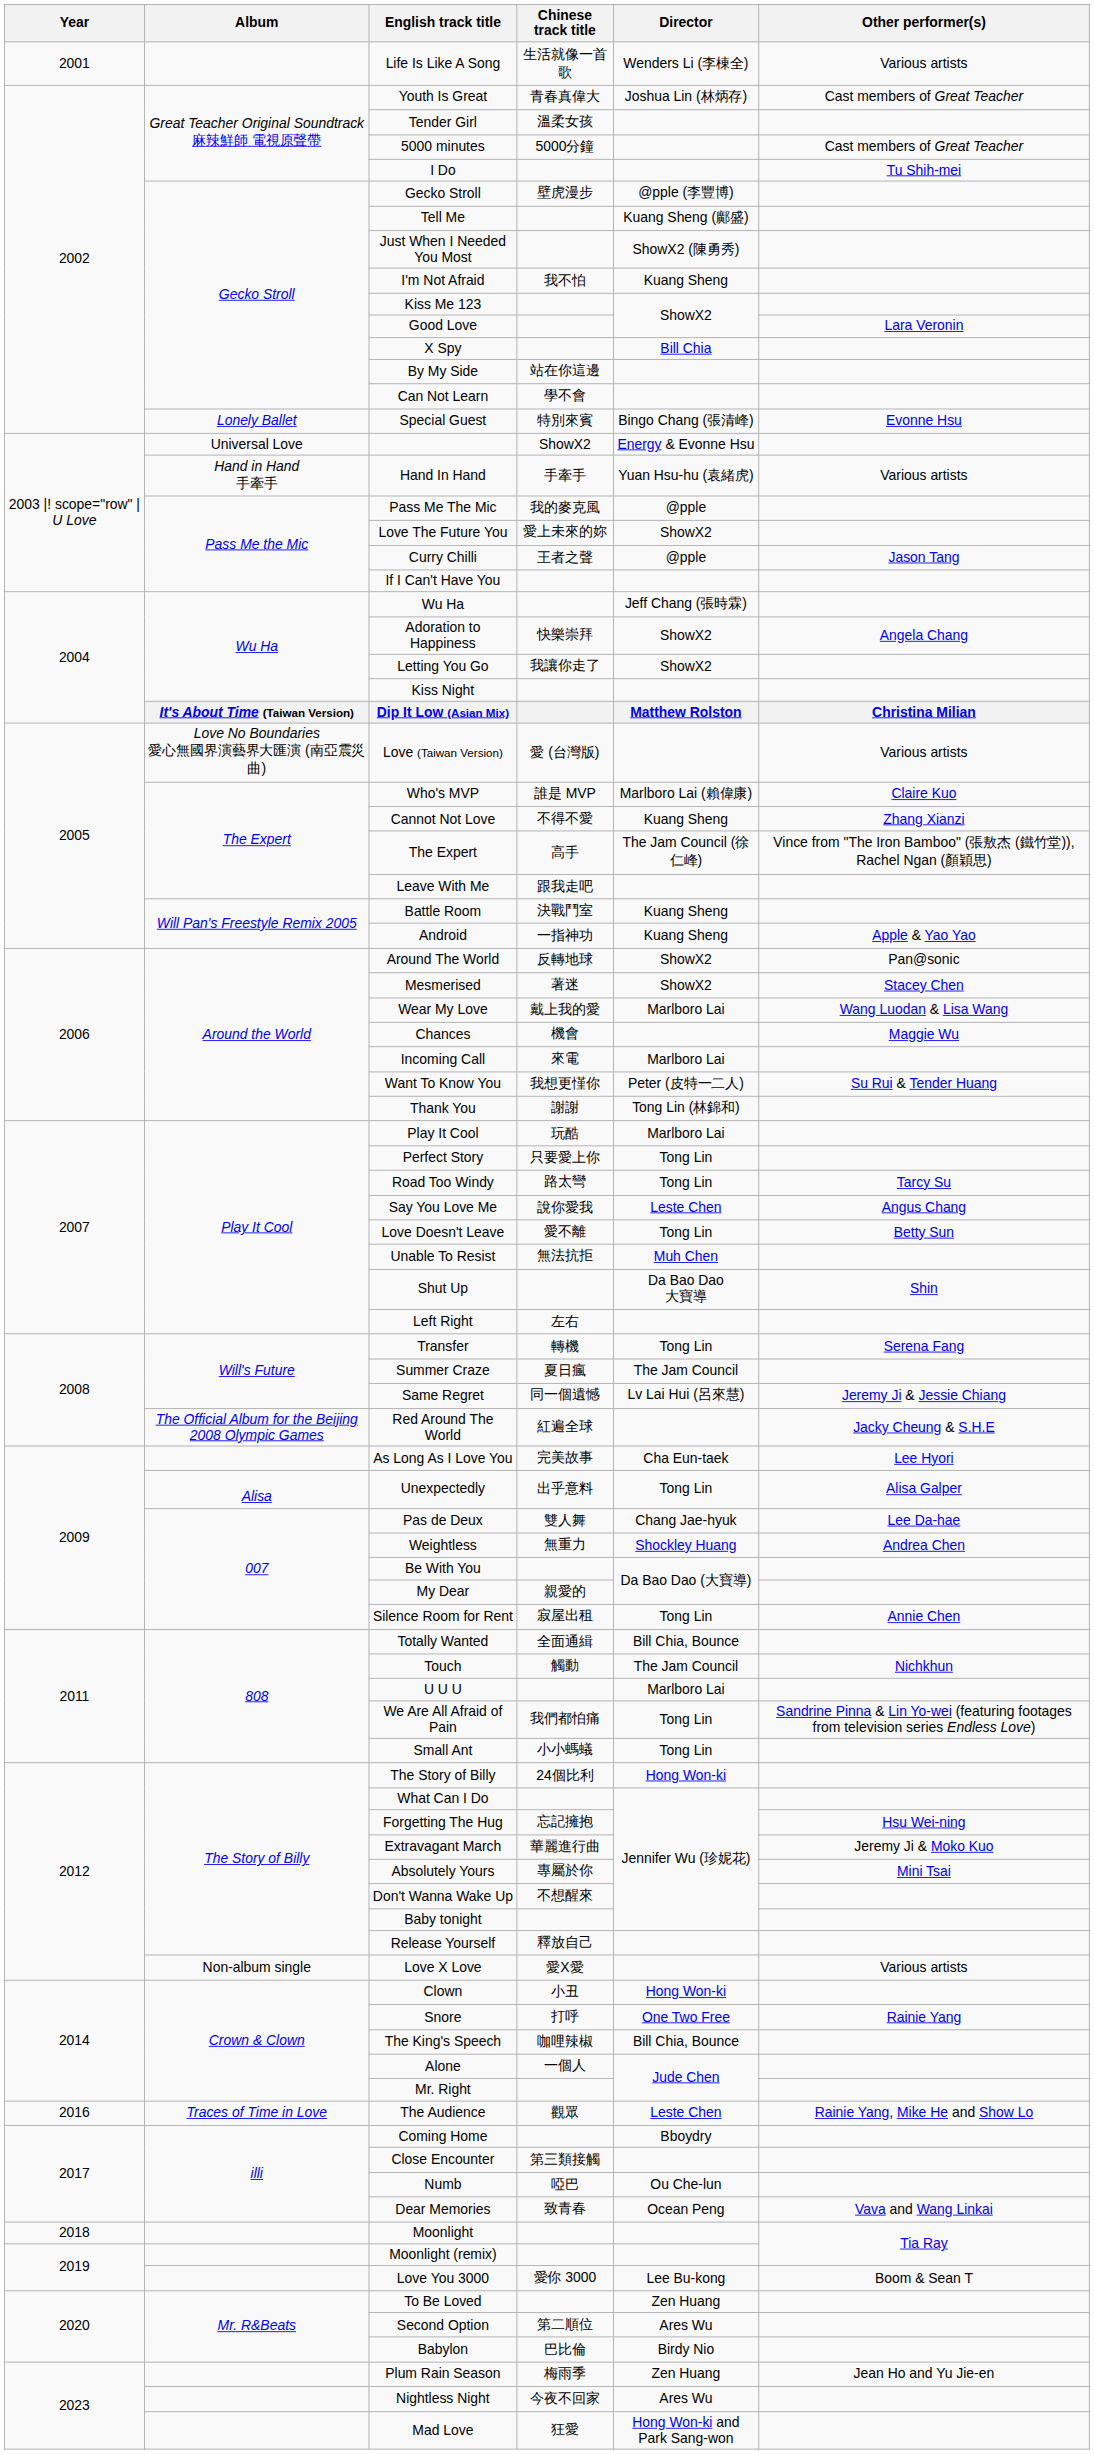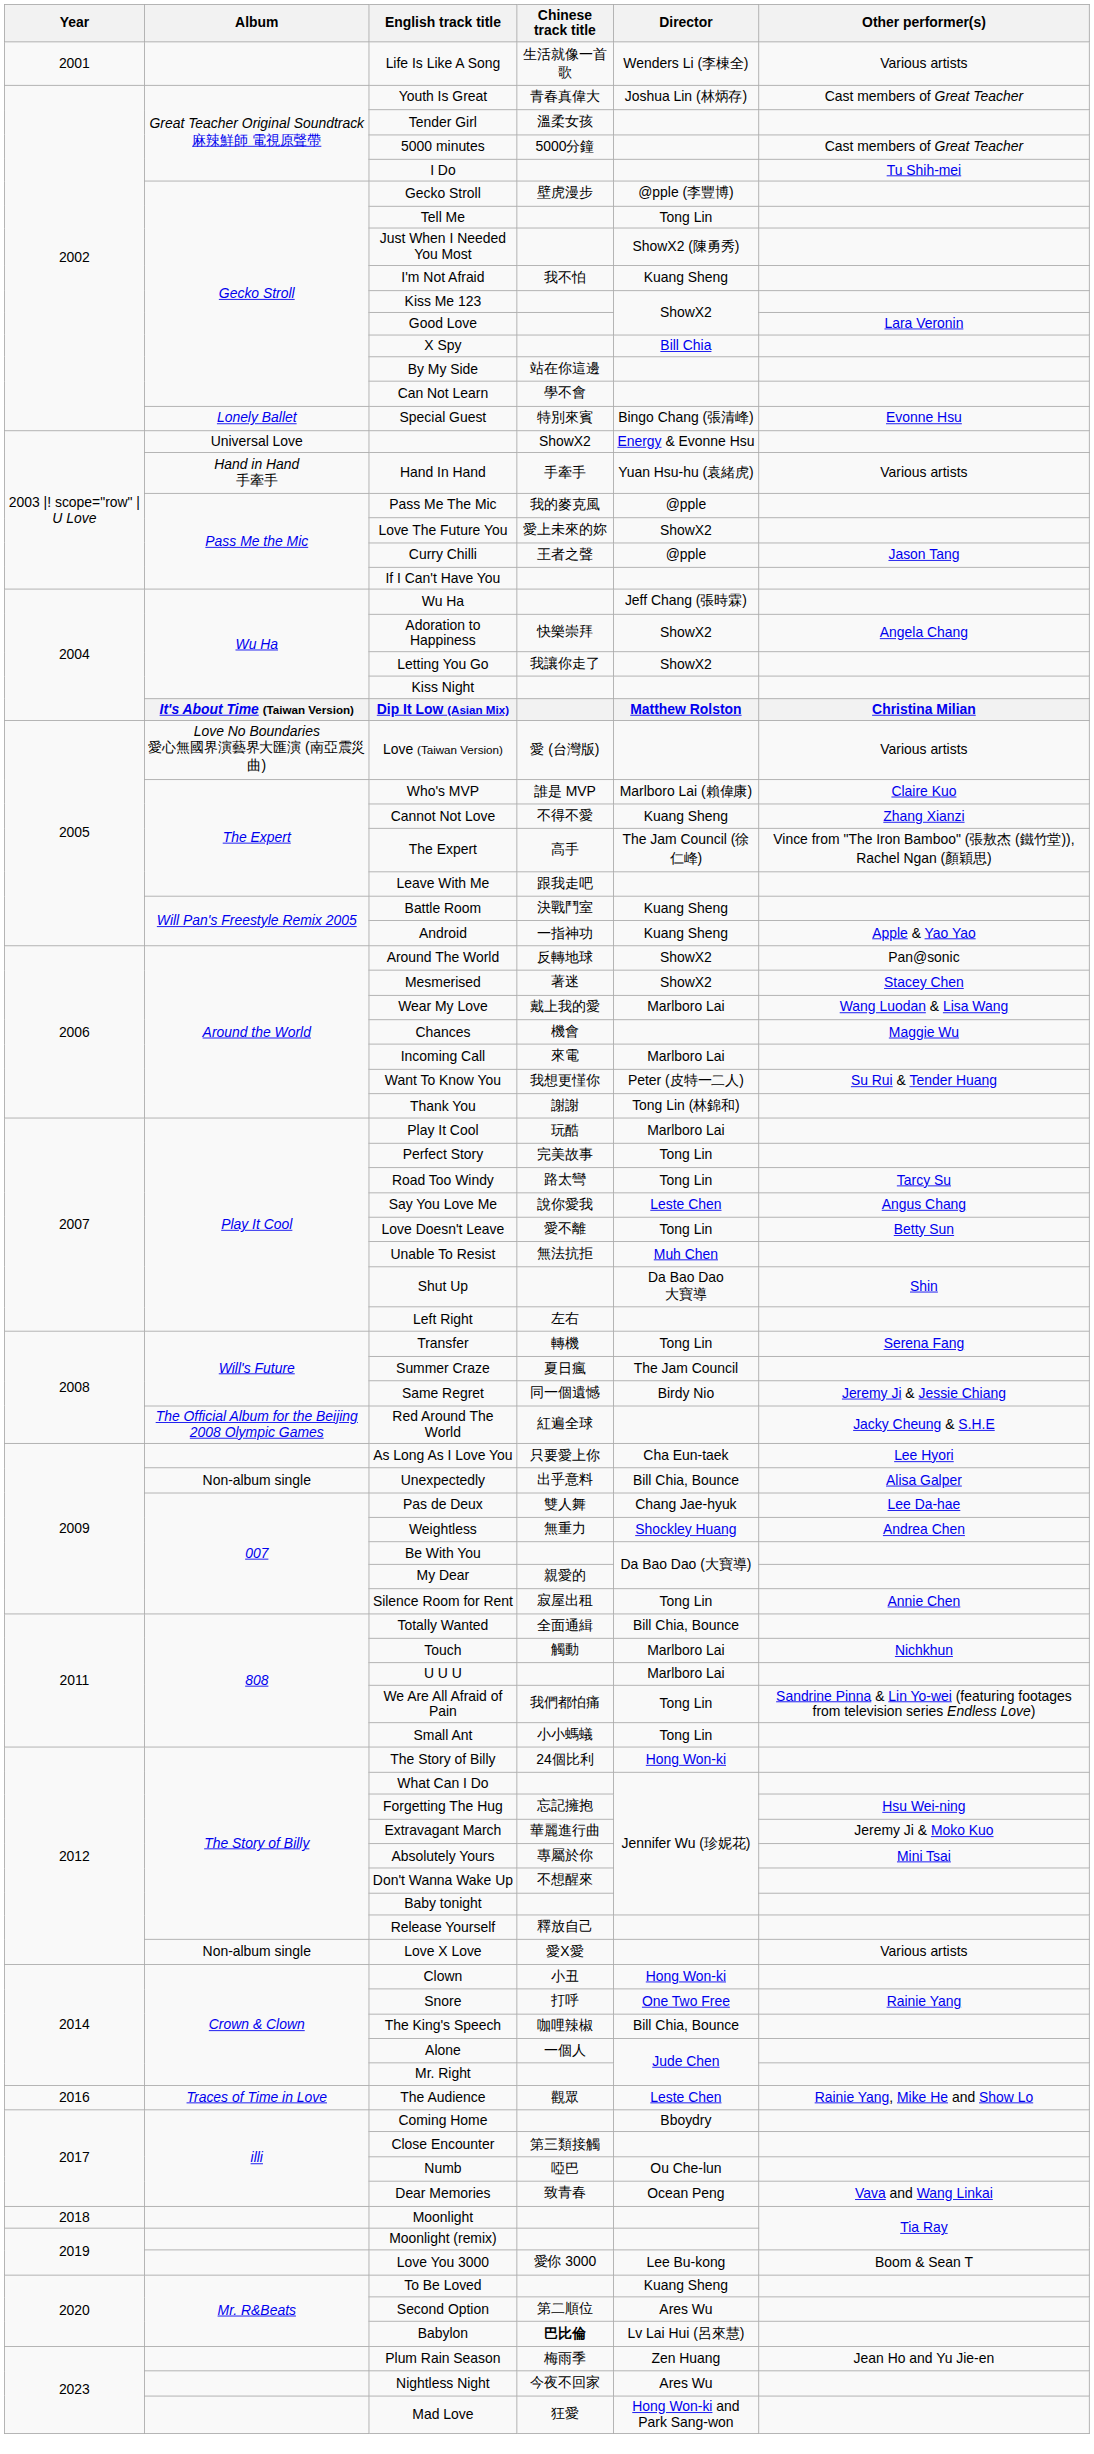(686, 217) Kuang Sheng (鄺盛) -> (686, 217) Tong Lin
(565, 1157) 只要愛上你 -> (565, 1155) 完美故事
(686, 1395) Lv Lai Hui (呂來慧) -> (686, 1393) Birdy Nio
(565, 1457) 完美故事 -> (565, 1455) 只要愛上你
(257, 1497) Alisa -> (257, 1480) Non-album single
(686, 1489) Tong Lin -> (686, 1480) Bill Chia, Bounce
(686, 1666) The Jam Council -> (686, 1650) Marlboro Lai
(686, 2301) Zen Huang -> (686, 2285) Kuang Sheng
(565, 2349) normal -> (565, 2333) bold
(686, 2349) Birdy Nio -> (686, 2333) Lv Lai Hui (呂來慧)
